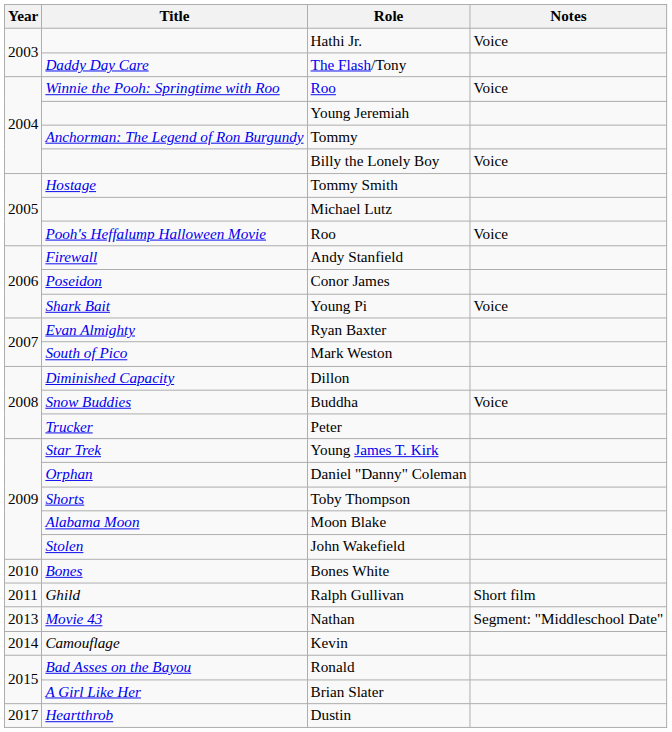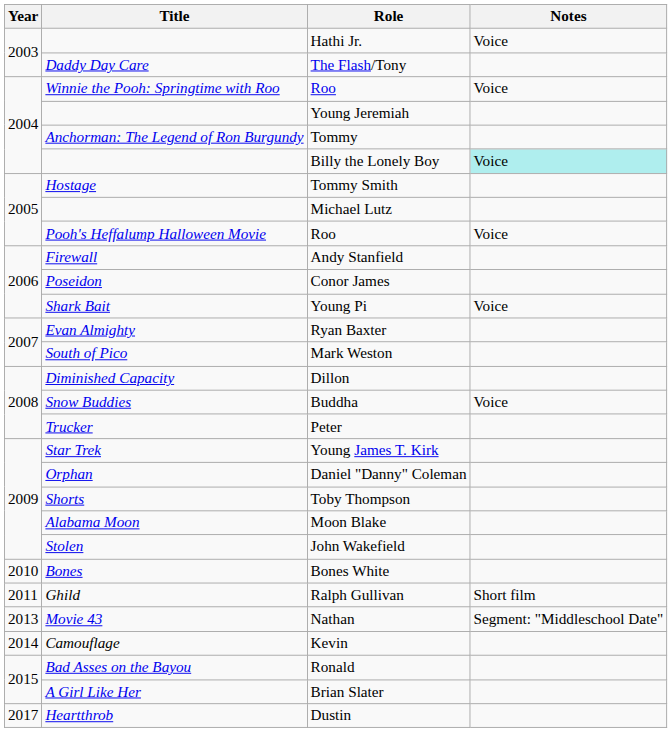(491, 161) no background -> (491, 161) paleturquoise background
